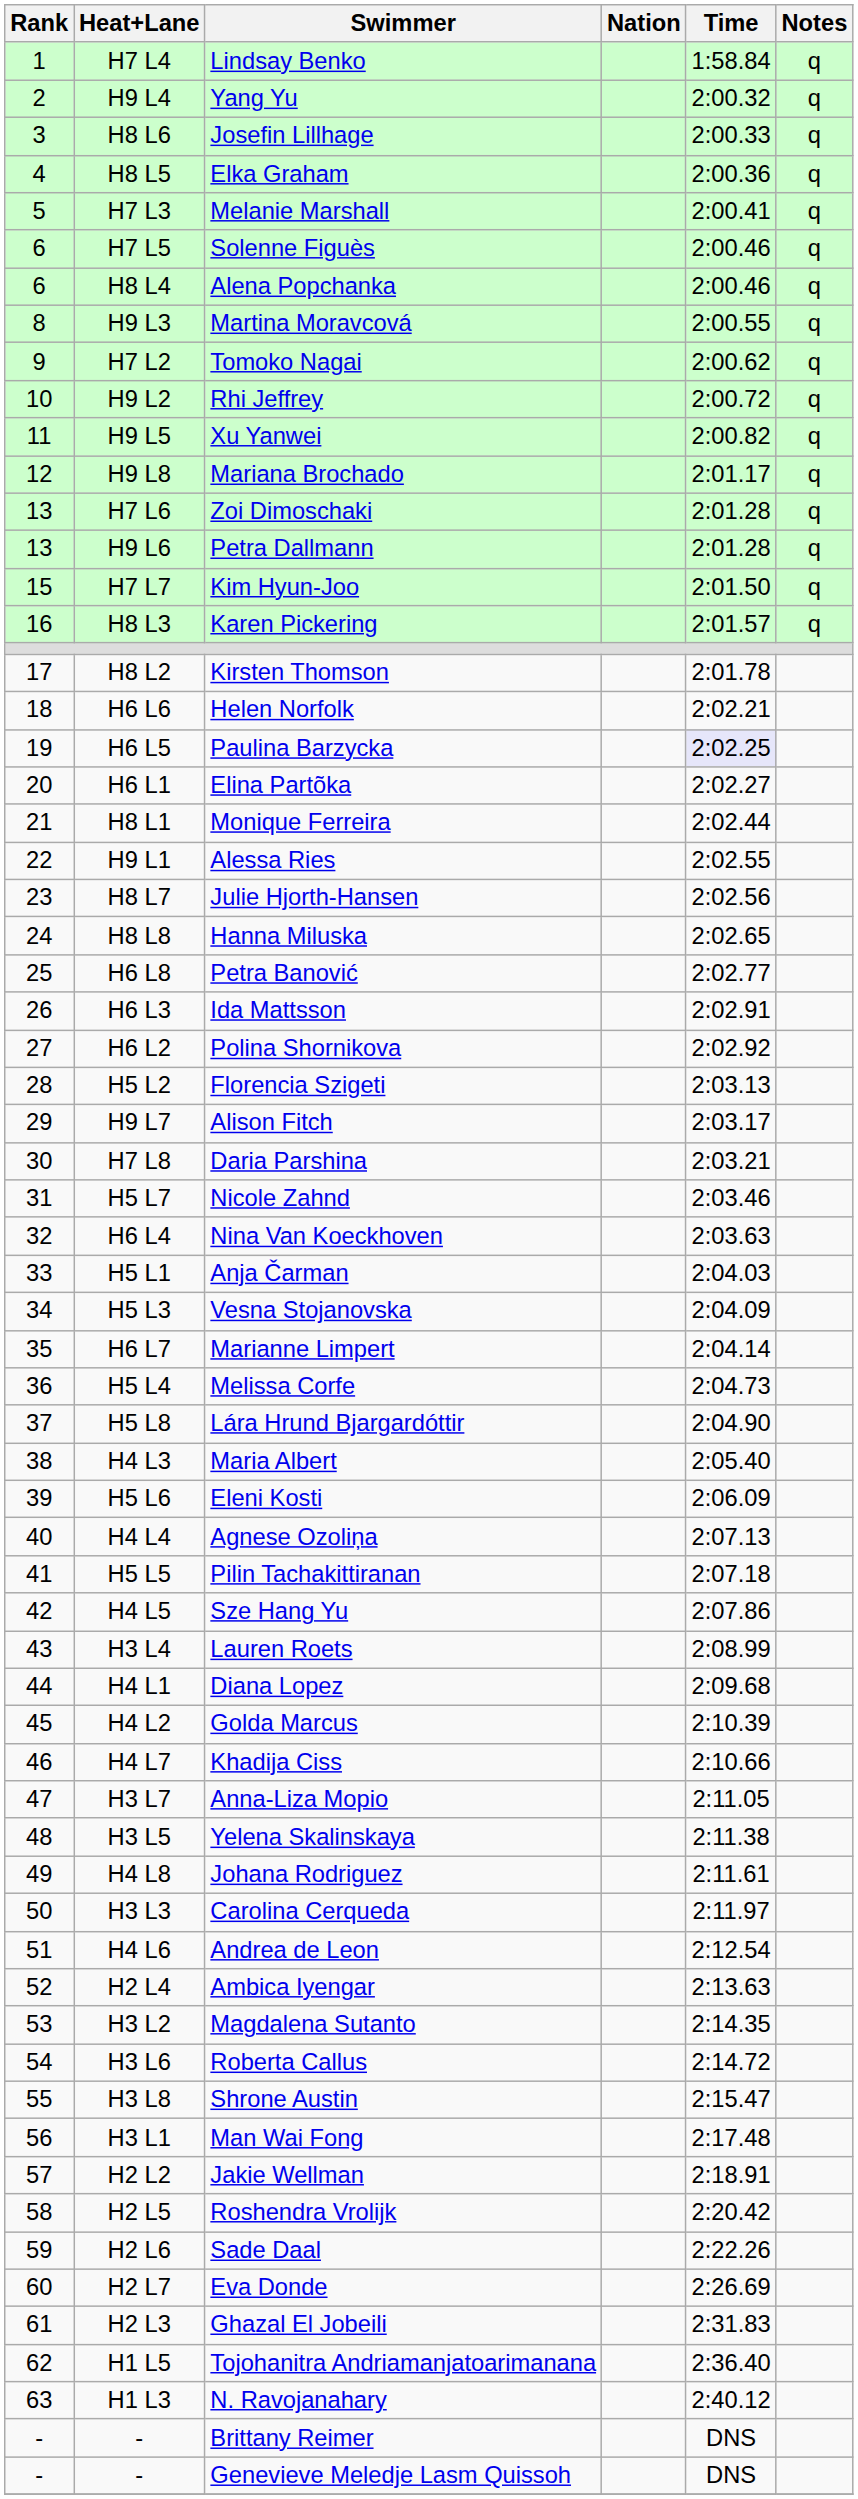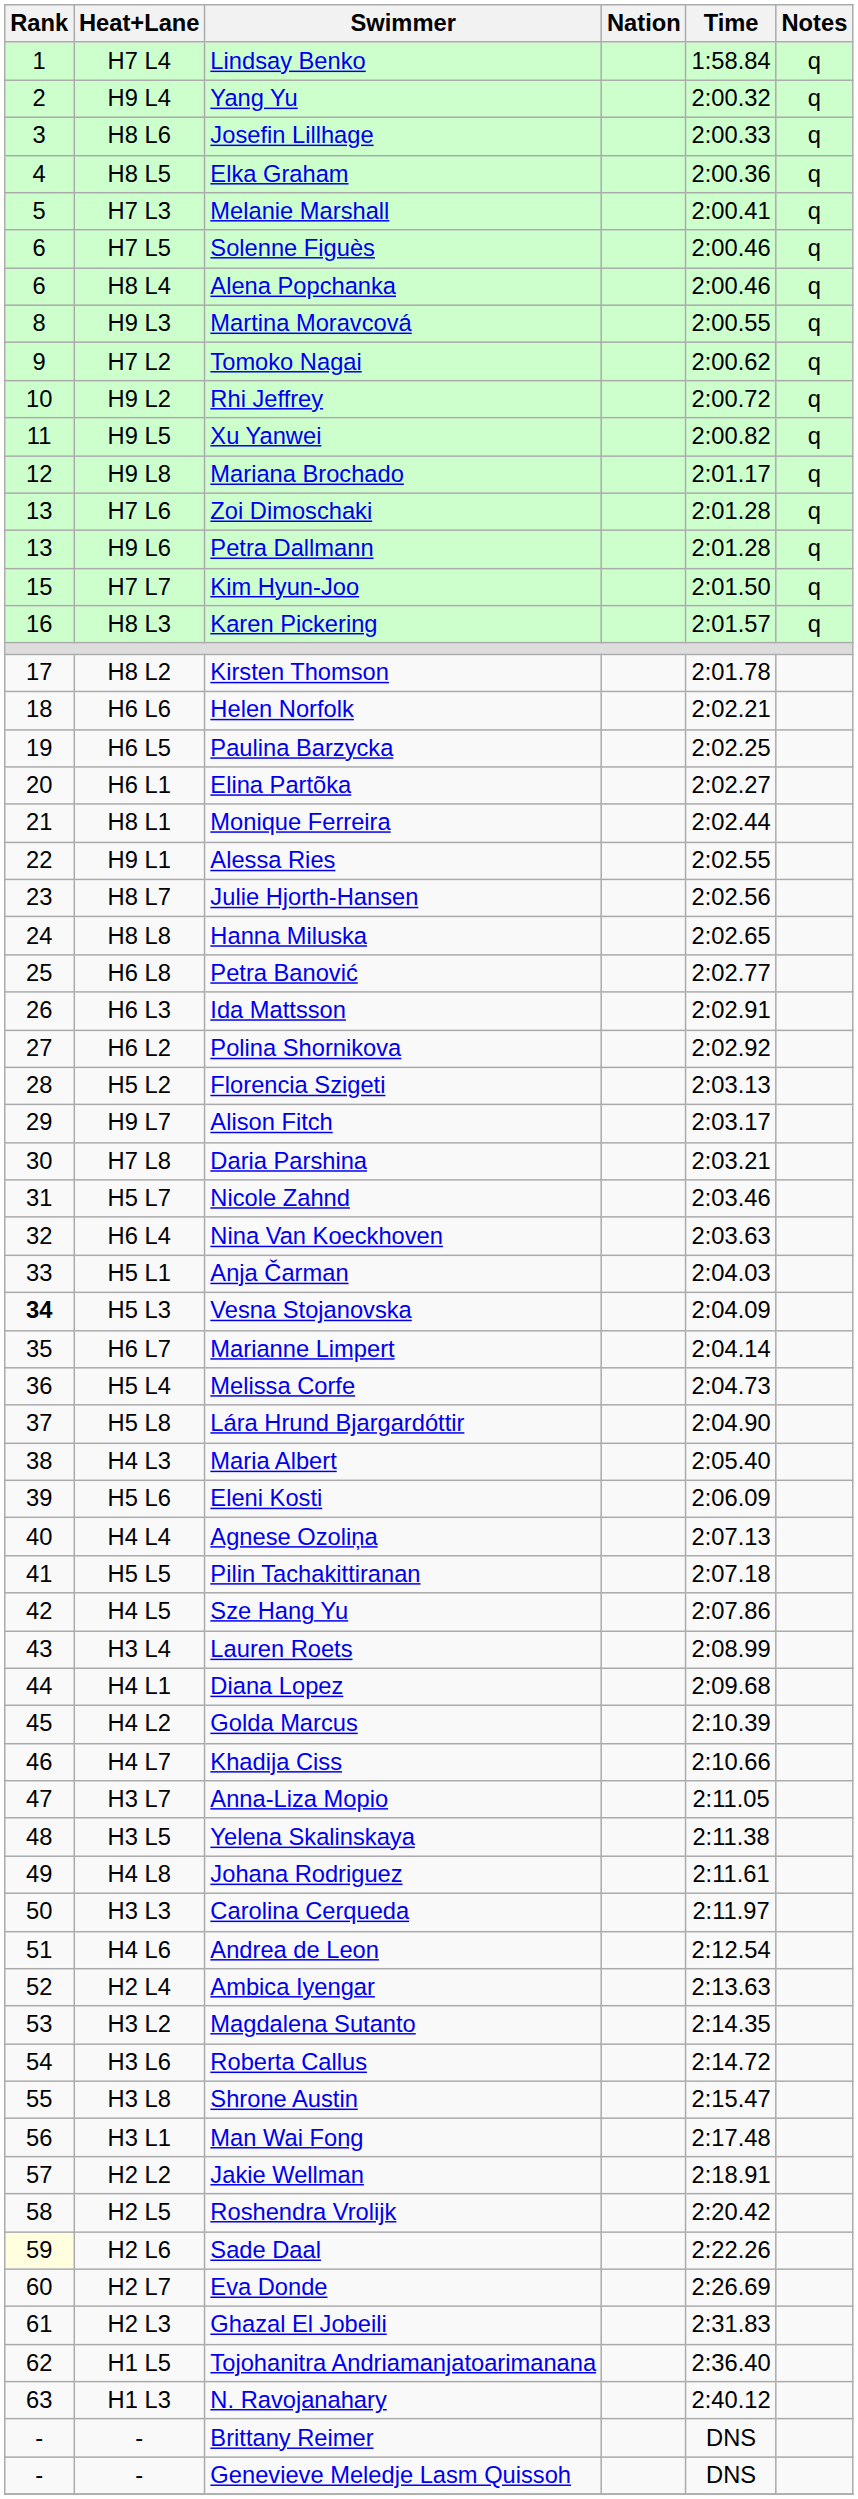(731, 747) lavender background -> (731, 747) no background
(39, 1311) normal -> (39, 1311) bold
(39, 2249) no background -> (39, 2249) lightyellow background
